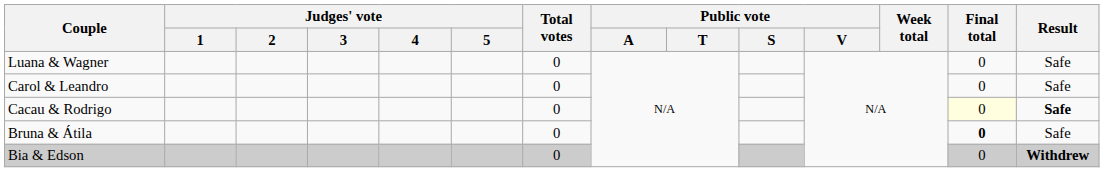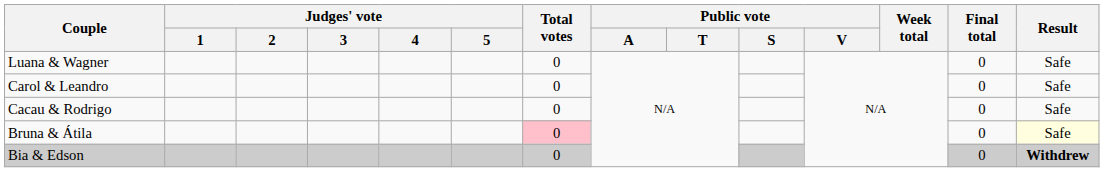(982, 109) lightyellow background -> (982, 109) no background
(1058, 109) bold -> (1058, 109) normal
(557, 133) no background -> (557, 133) pink background
(982, 133) bold -> (982, 133) normal
(1058, 133) no background -> (1058, 133) lightyellow background
